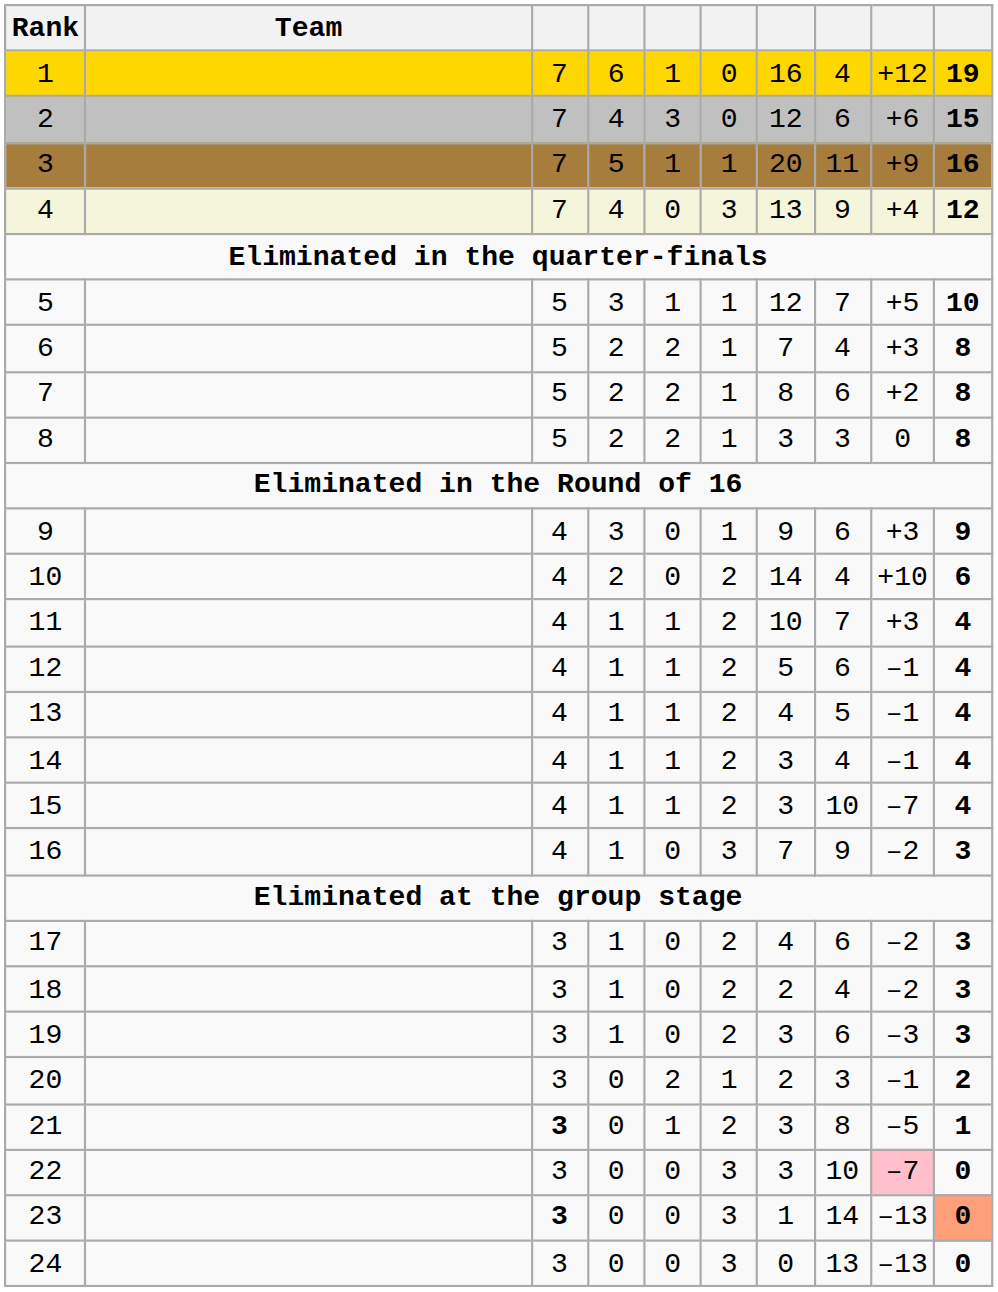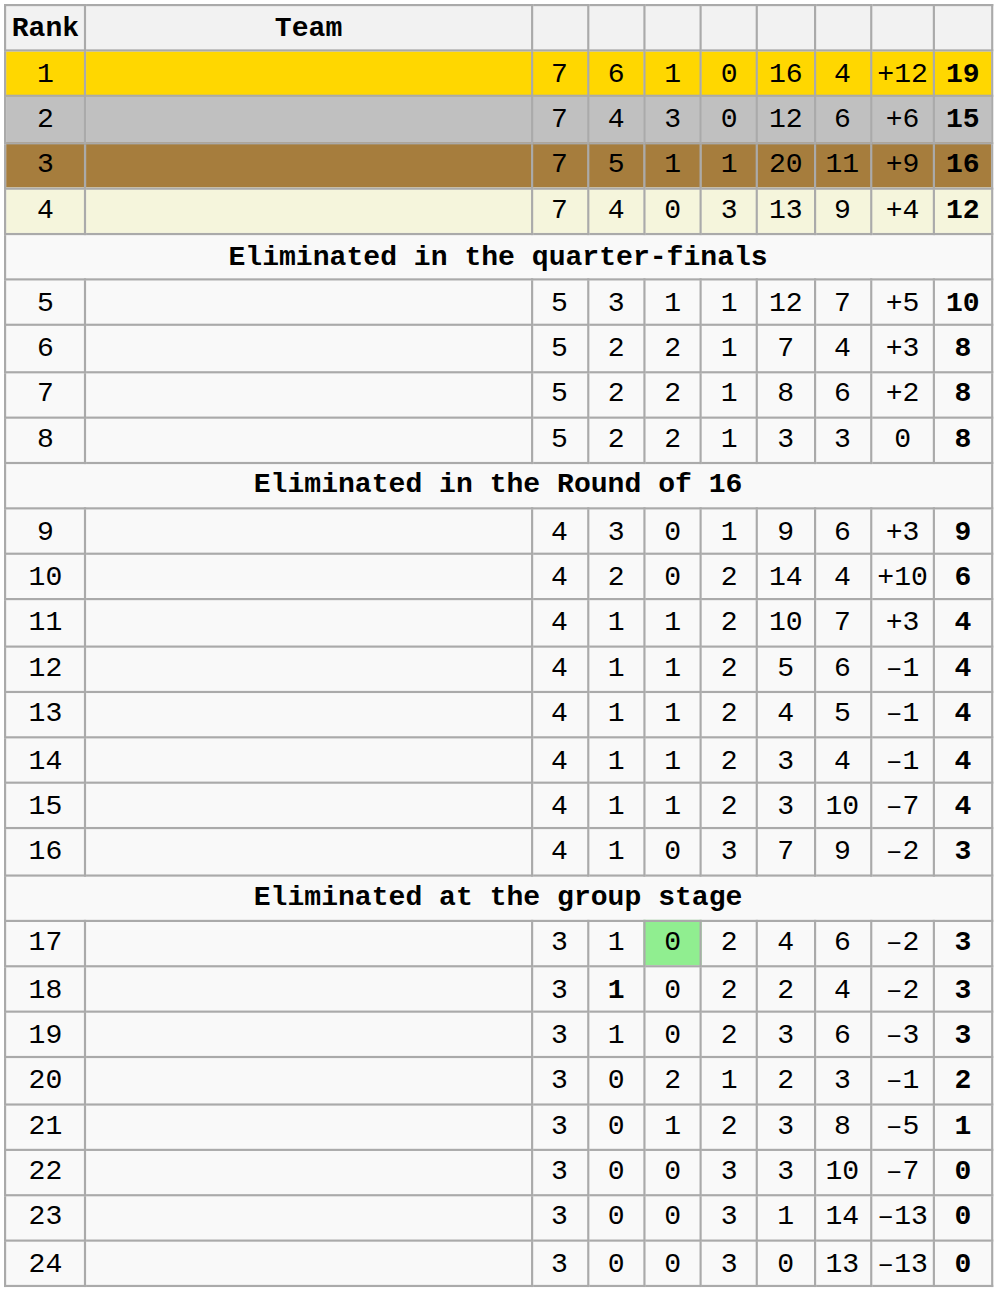(673, 943) no background -> (673, 943) lightgreen background
(616, 989) normal -> (616, 989) bold
(560, 1126) bold -> (560, 1126) normal
(903, 1172) pink background -> (903, 1172) no background
(560, 1218) bold -> (560, 1218) normal
(963, 1218) lightsalmon background -> (963, 1218) no background
